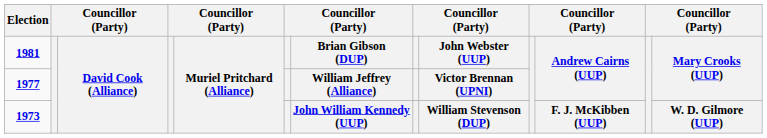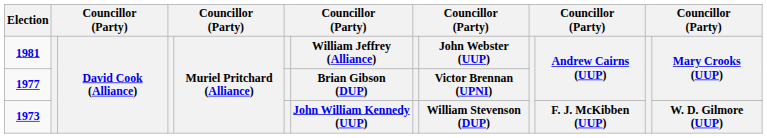(351, 52) Brian Gibson (DUP) -> (351, 52) William Jeffrey (Alliance)
(351, 84) William Jeffrey (Alliance) -> (351, 84) Brian Gibson (DUP)
